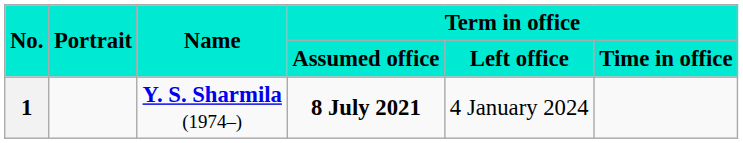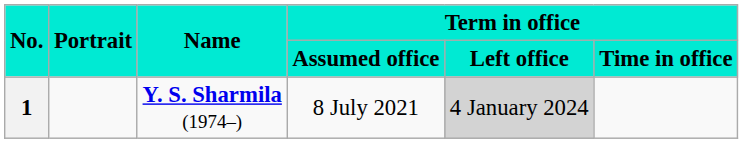(366, 107) bold -> (366, 107) normal
(519, 107) no background -> (519, 107) lightgrey background
